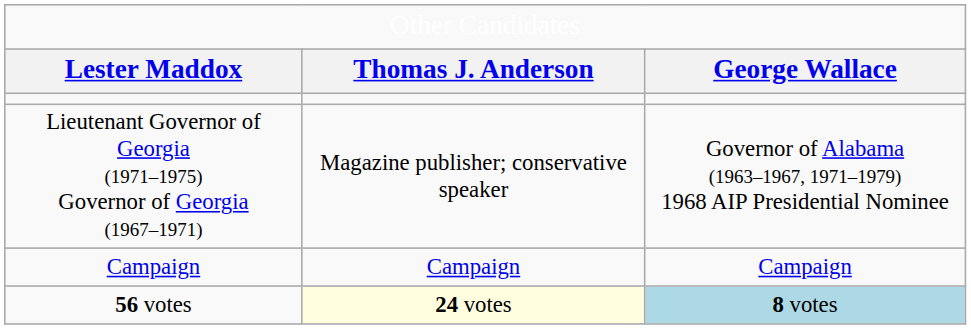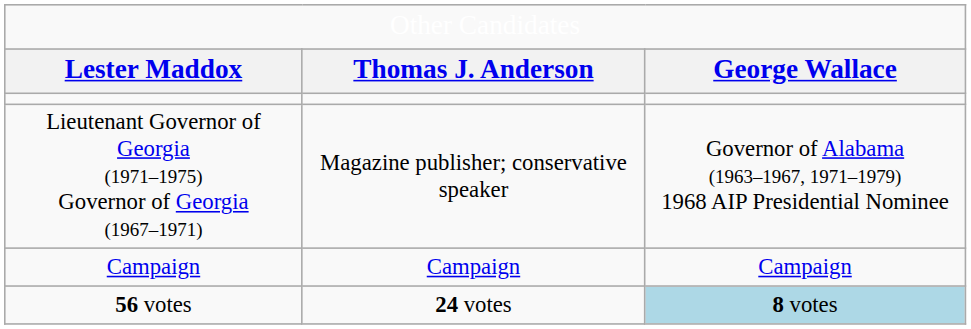(473, 304) lightyellow background -> (473, 304) no background
